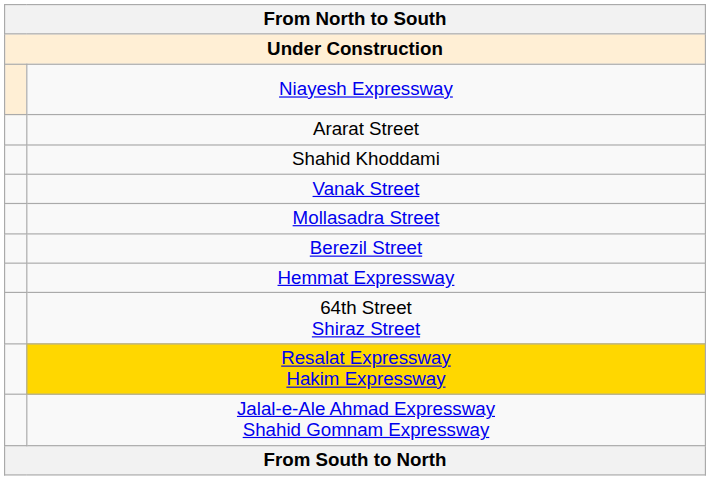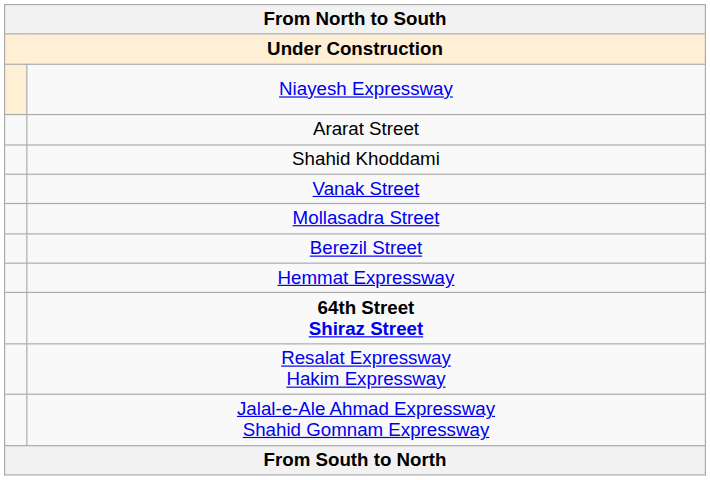(366, 318) normal -> (366, 318) bold
(366, 368) gold background -> (366, 368) no background
